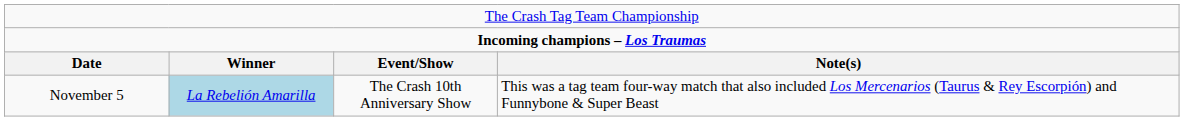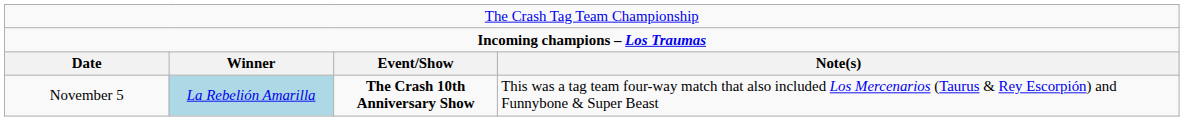(416, 95) normal -> (416, 95) bold
